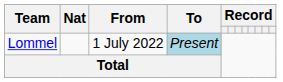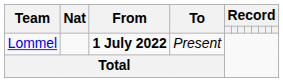(128, 44) normal -> (130, 44) bold
(194, 44) lightblue background -> (197, 44) no background
